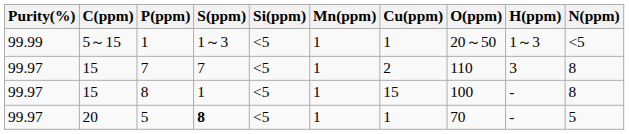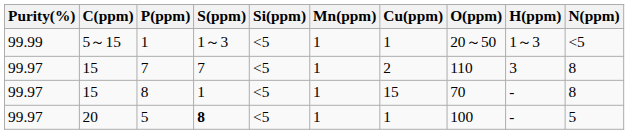(462, 92) 100 -> (458, 92) 70
(458, 116) 70 -> (462, 116) 100
